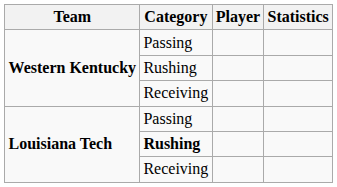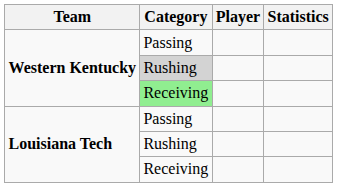(170, 67) no background -> (170, 67) lightgrey background
(176, 93) no background -> (176, 93) lightgreen background
(172, 144) bold -> (170, 144) normal
